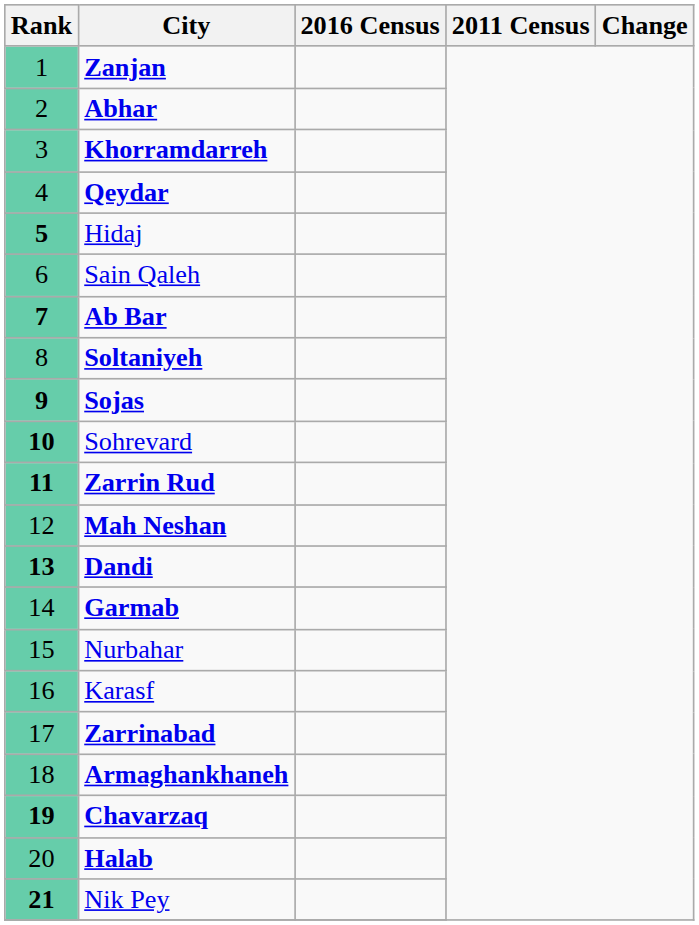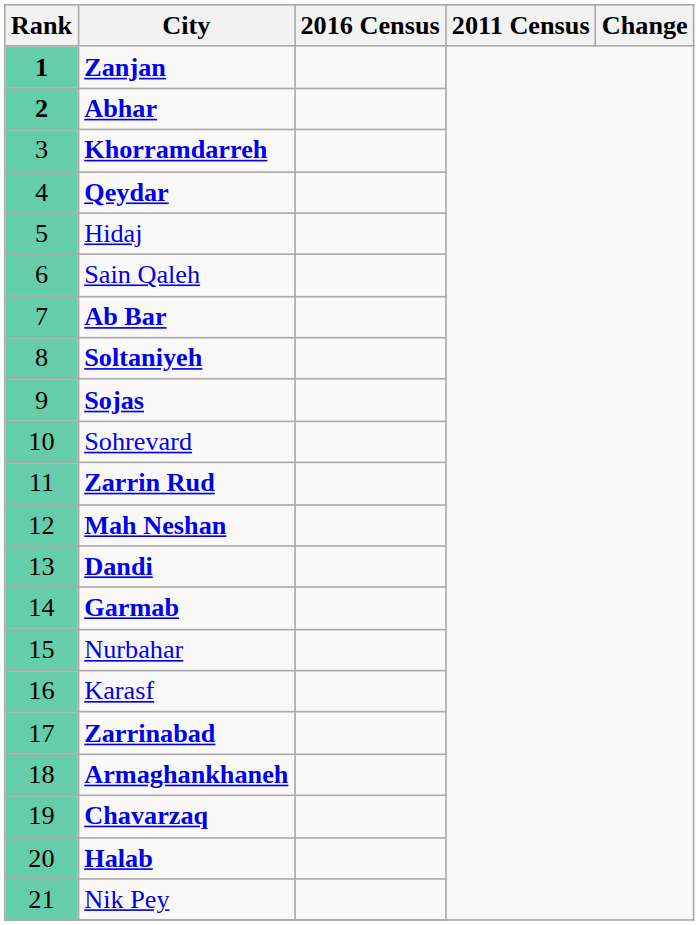(41, 66) normal -> (41, 66) bold
(41, 108) normal -> (41, 108) bold
(41, 233) bold -> (41, 233) normal
(41, 316) bold -> (41, 316) normal
(41, 399) bold -> (41, 399) normal
(41, 441) bold -> (41, 441) normal
(41, 483) bold -> (41, 483) normal
(41, 566) bold -> (41, 566) normal
(41, 815) bold -> (41, 815) normal
(41, 899) bold -> (41, 899) normal
